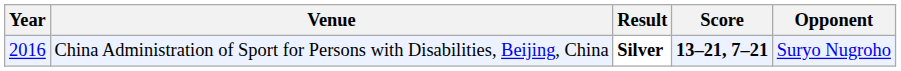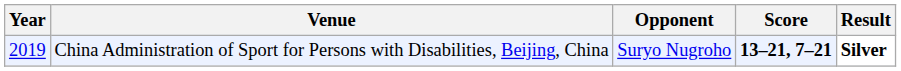columns swapped: (834, 20) <-> (642, 20)
(27, 50) 2016 -> (27, 50) 2019
